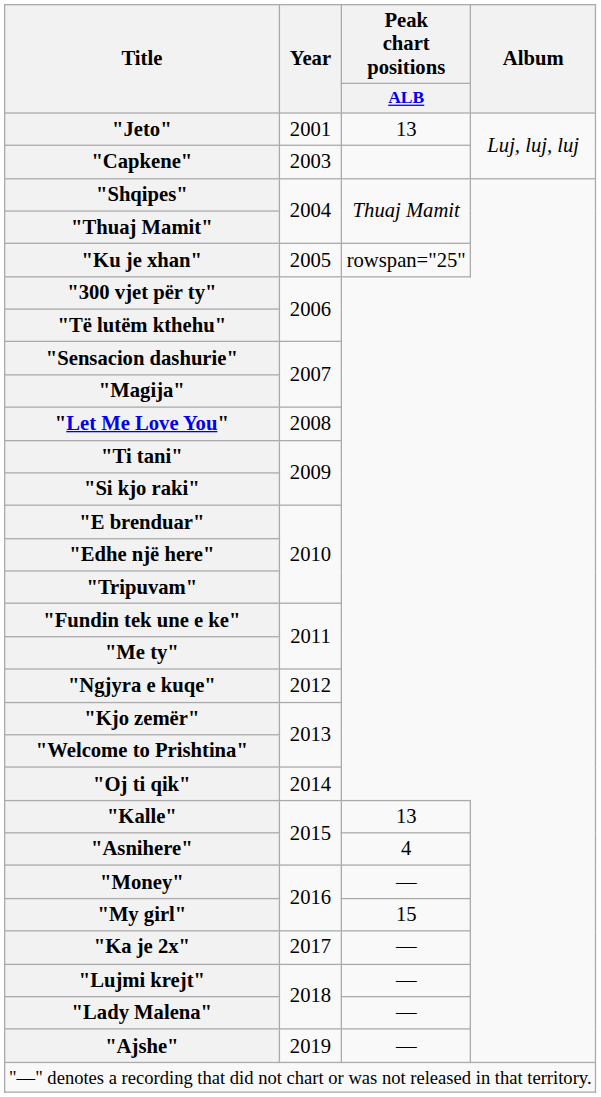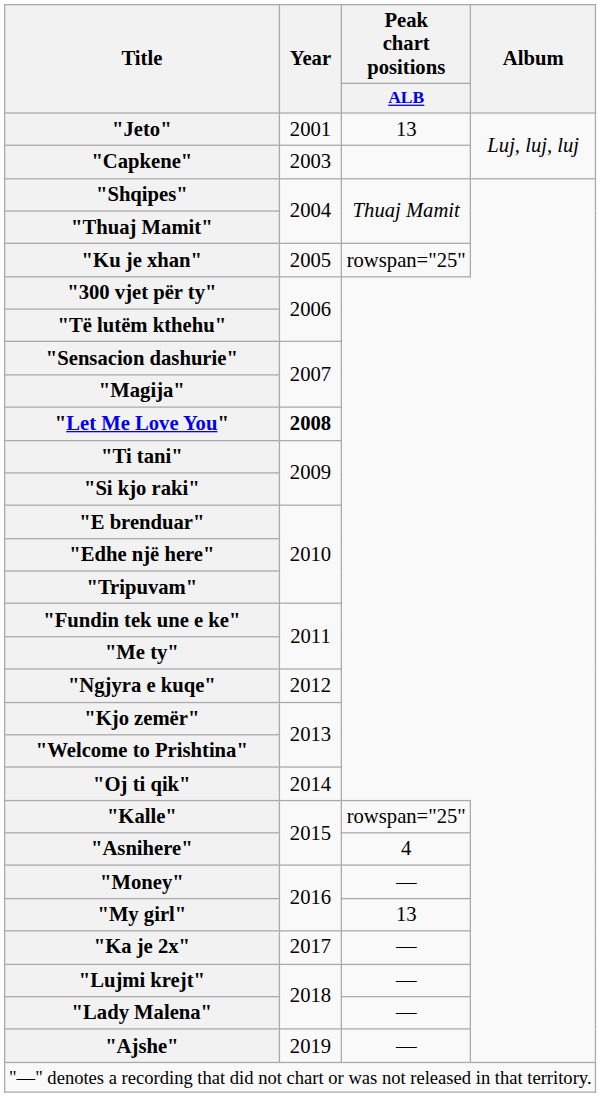(310, 423) normal -> (310, 423) bold
(406, 816) 13 -> (406, 816) rowspan="25"
(406, 914) 15 -> (406, 914) 13
